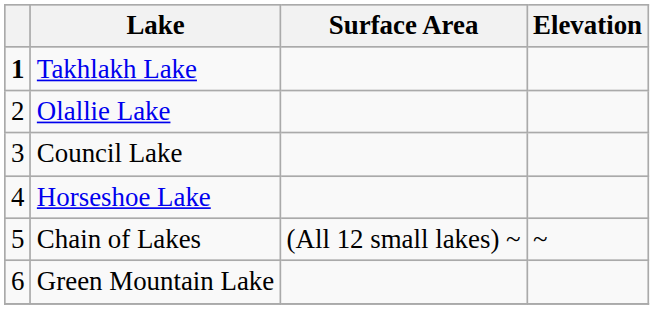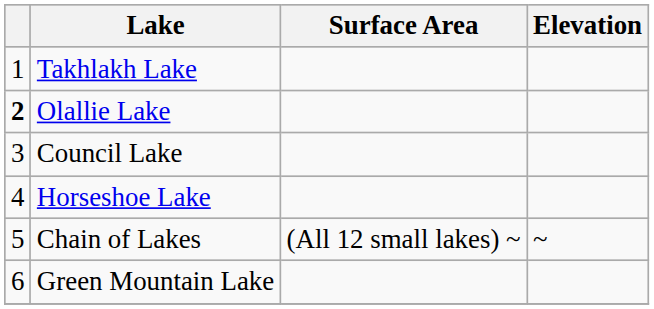(18, 68) bold -> (18, 68) normal
(18, 111) normal -> (18, 111) bold
